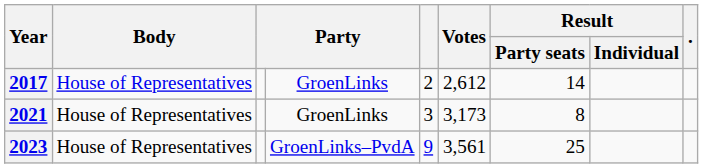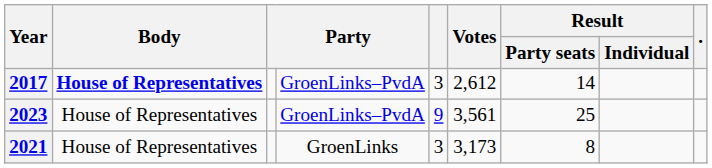(154, 83) normal -> (159, 83) bold
(342, 83) GroenLinks -> (353, 83) GroenLinks–PvdA
(428, 83) 2 -> (439, 83) 3
rows swapped: (28, 115) <-> (28, 147)
